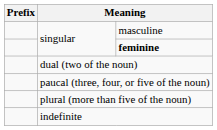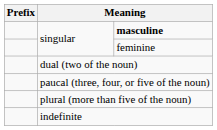(141, 30) normal -> (140, 30) bold
(139, 47) bold -> (136, 47) normal
